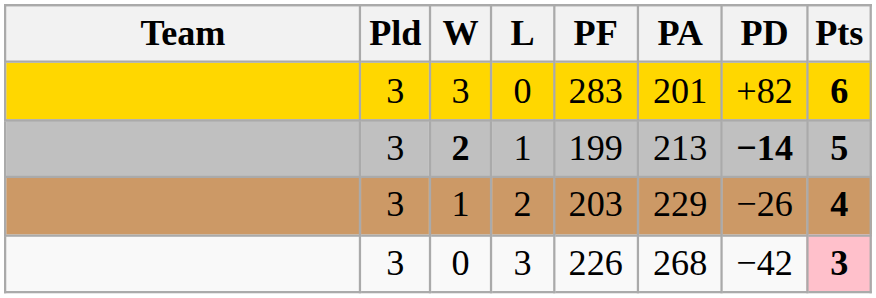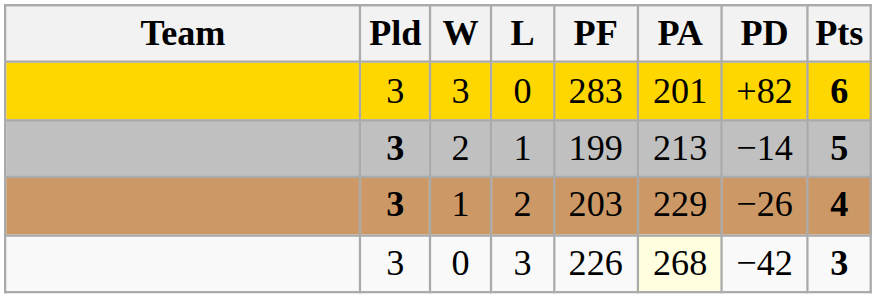(395, 147) normal -> (395, 147) bold
(461, 147) bold -> (461, 147) normal
(765, 147) bold -> (765, 147) normal
(395, 205) normal -> (395, 205) bold
(680, 262) no background -> (680, 262) lightyellow background
(839, 262) pink background -> (839, 262) no background
